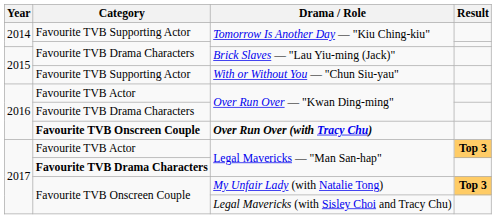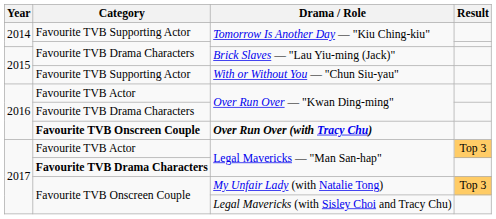(473, 148) bold -> (473, 148) normal
(473, 185) bold -> (473, 185) normal
